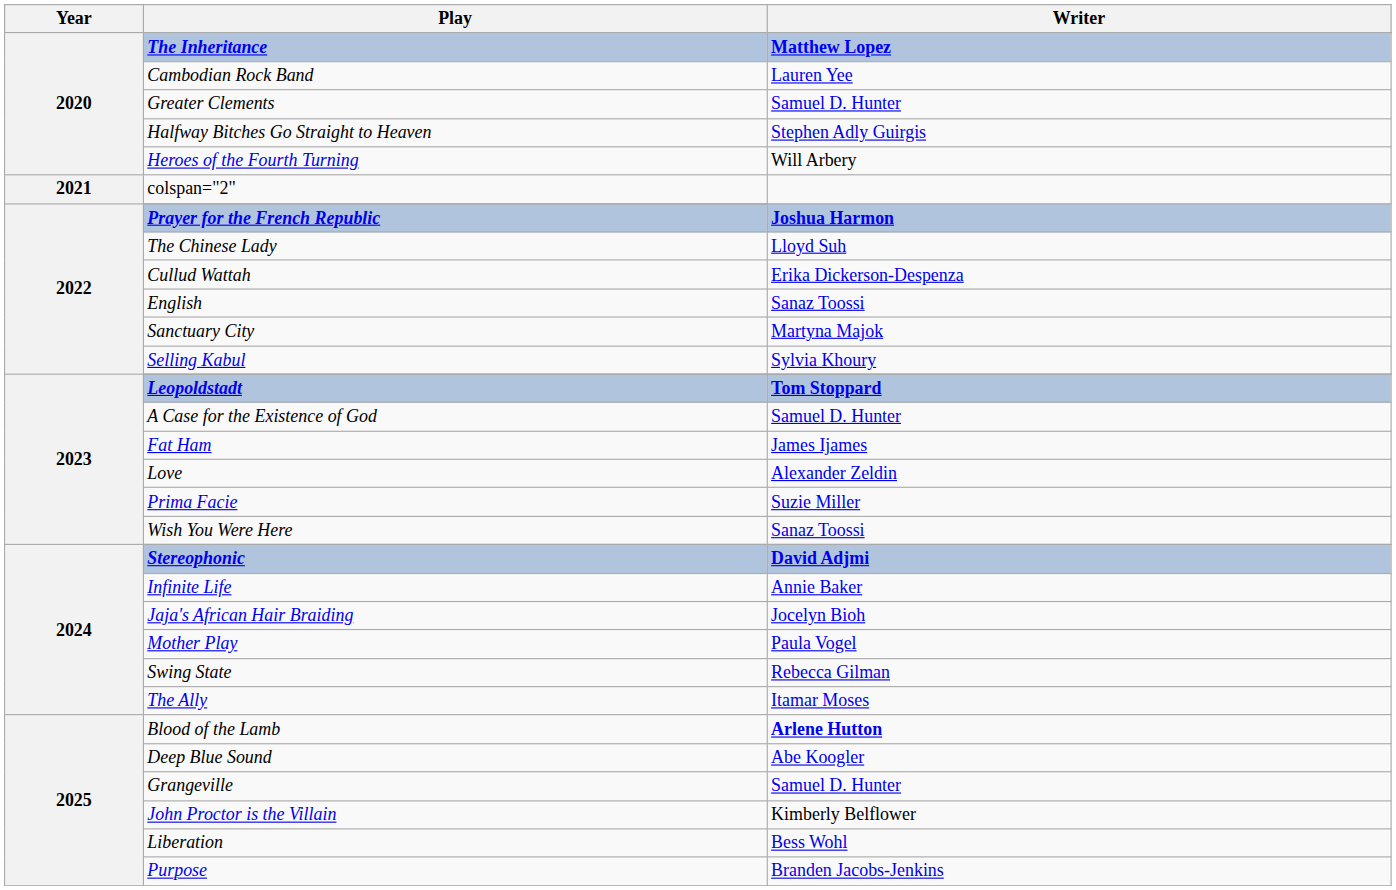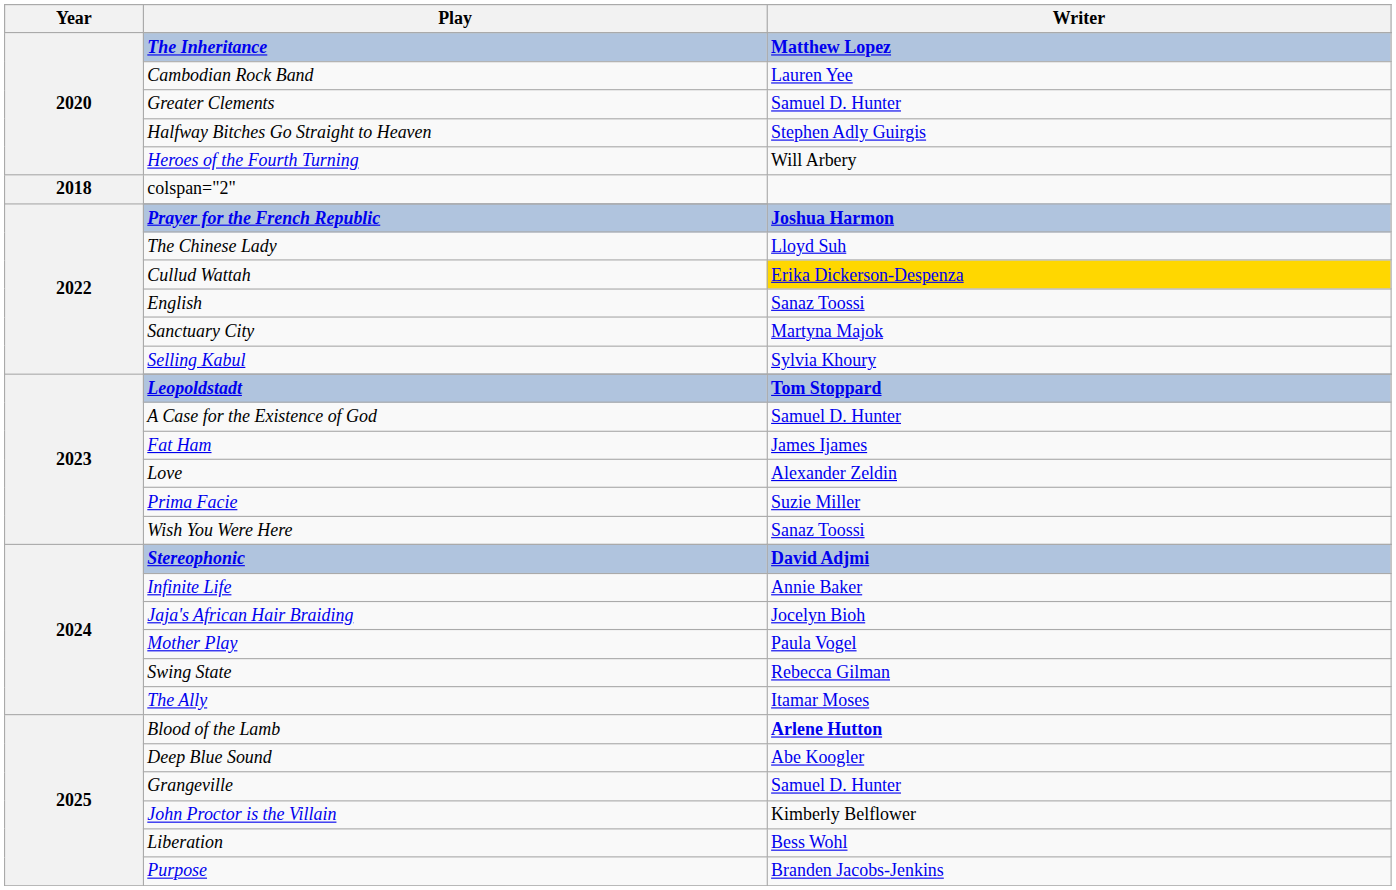(74, 189) 2021 -> (74, 189) 2018
(867, 274) no background -> (867, 274) gold background
